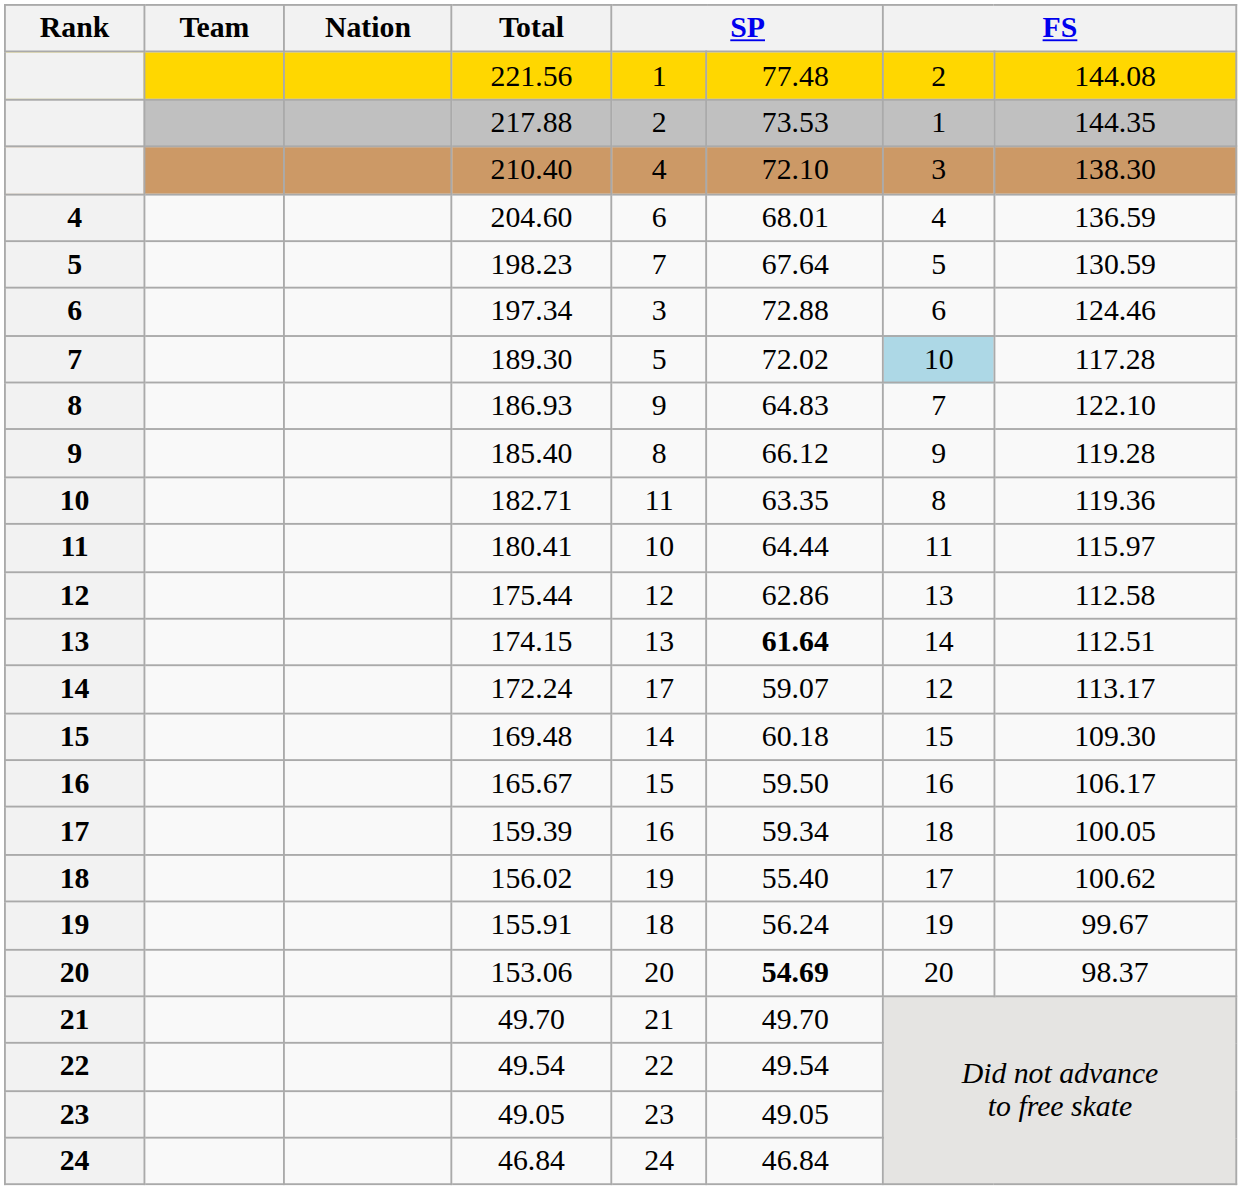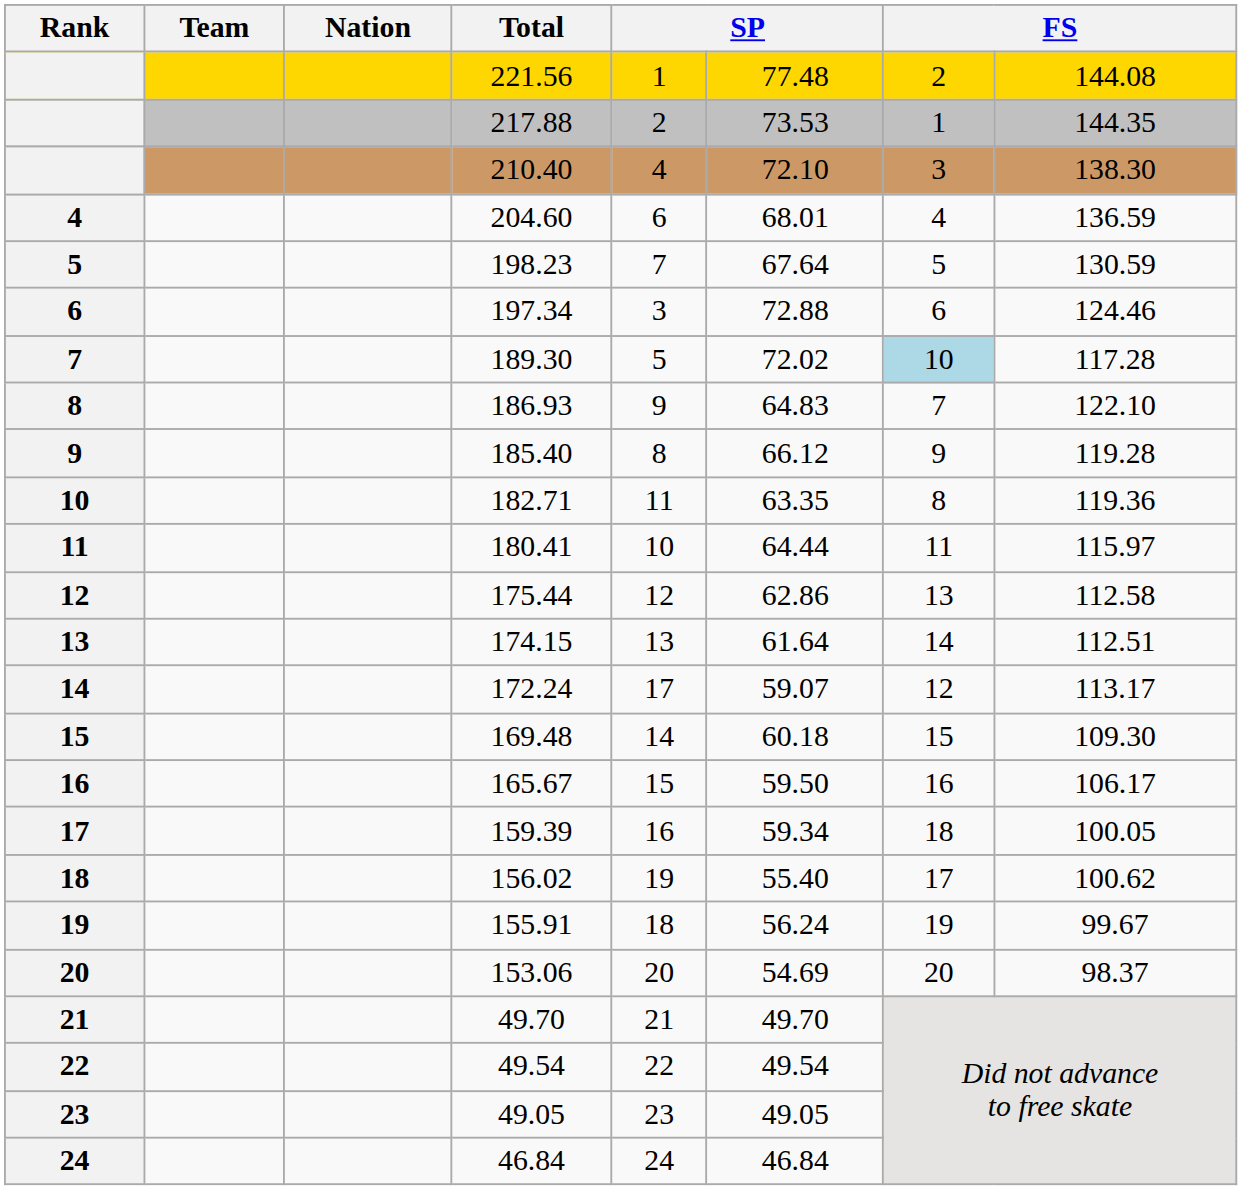(795, 641) bold -> (795, 641) normal
(795, 972) bold -> (795, 972) normal
